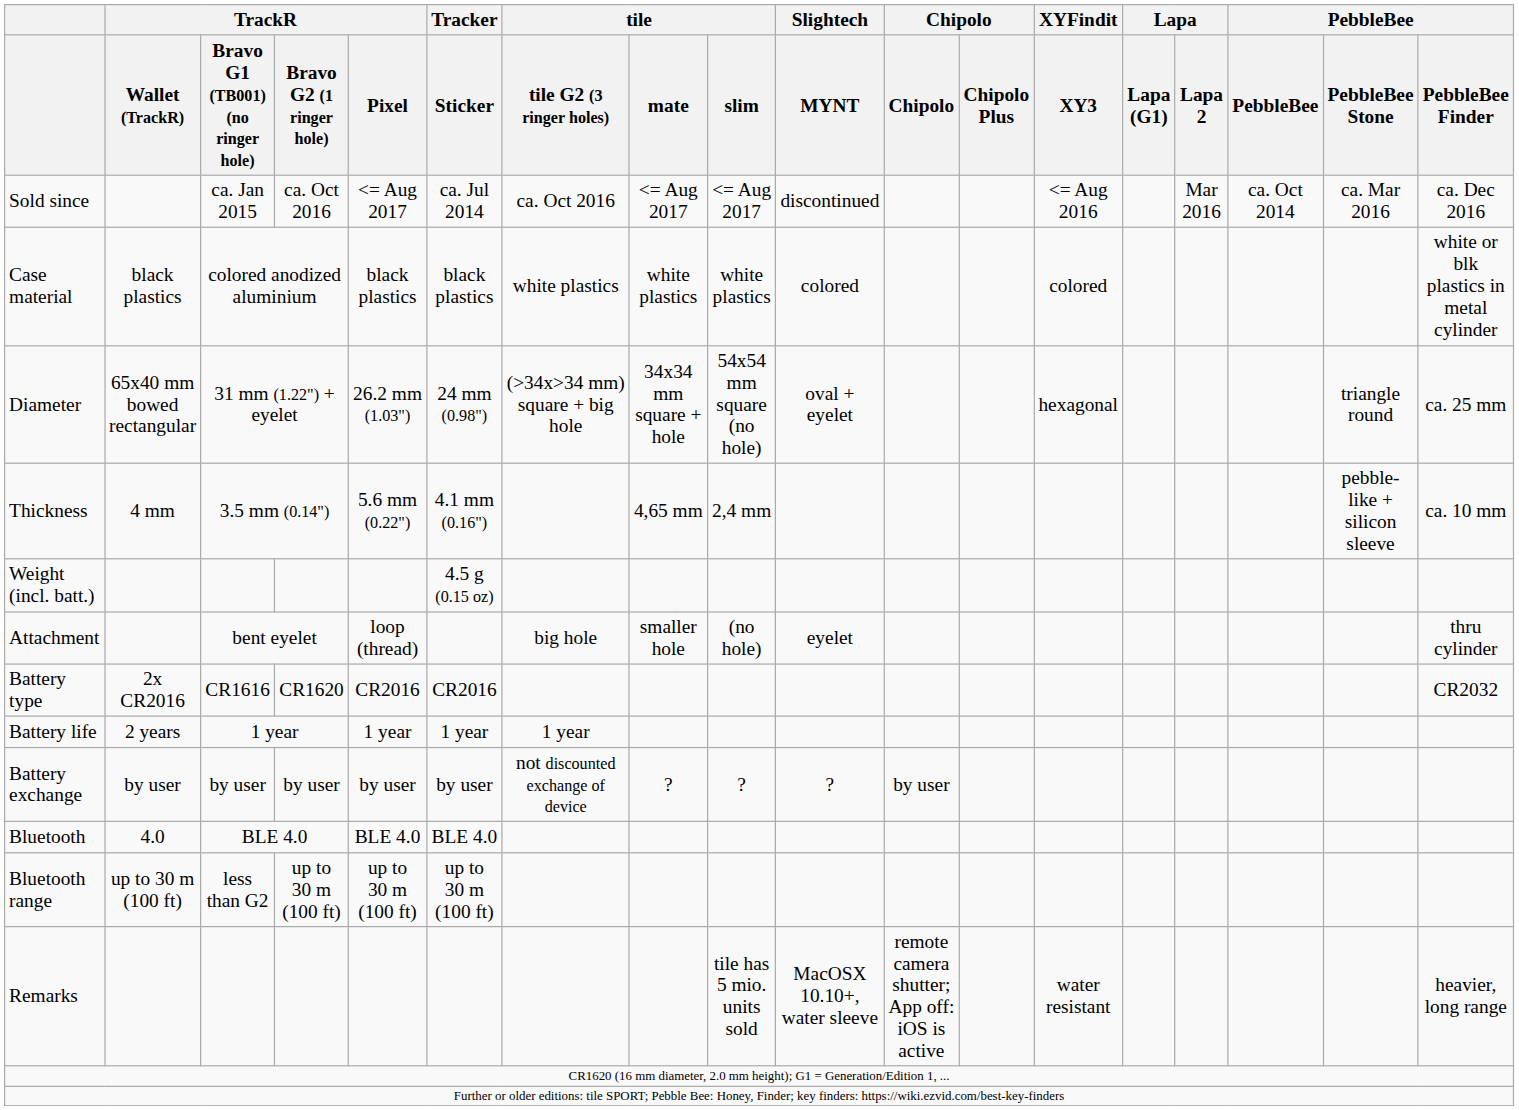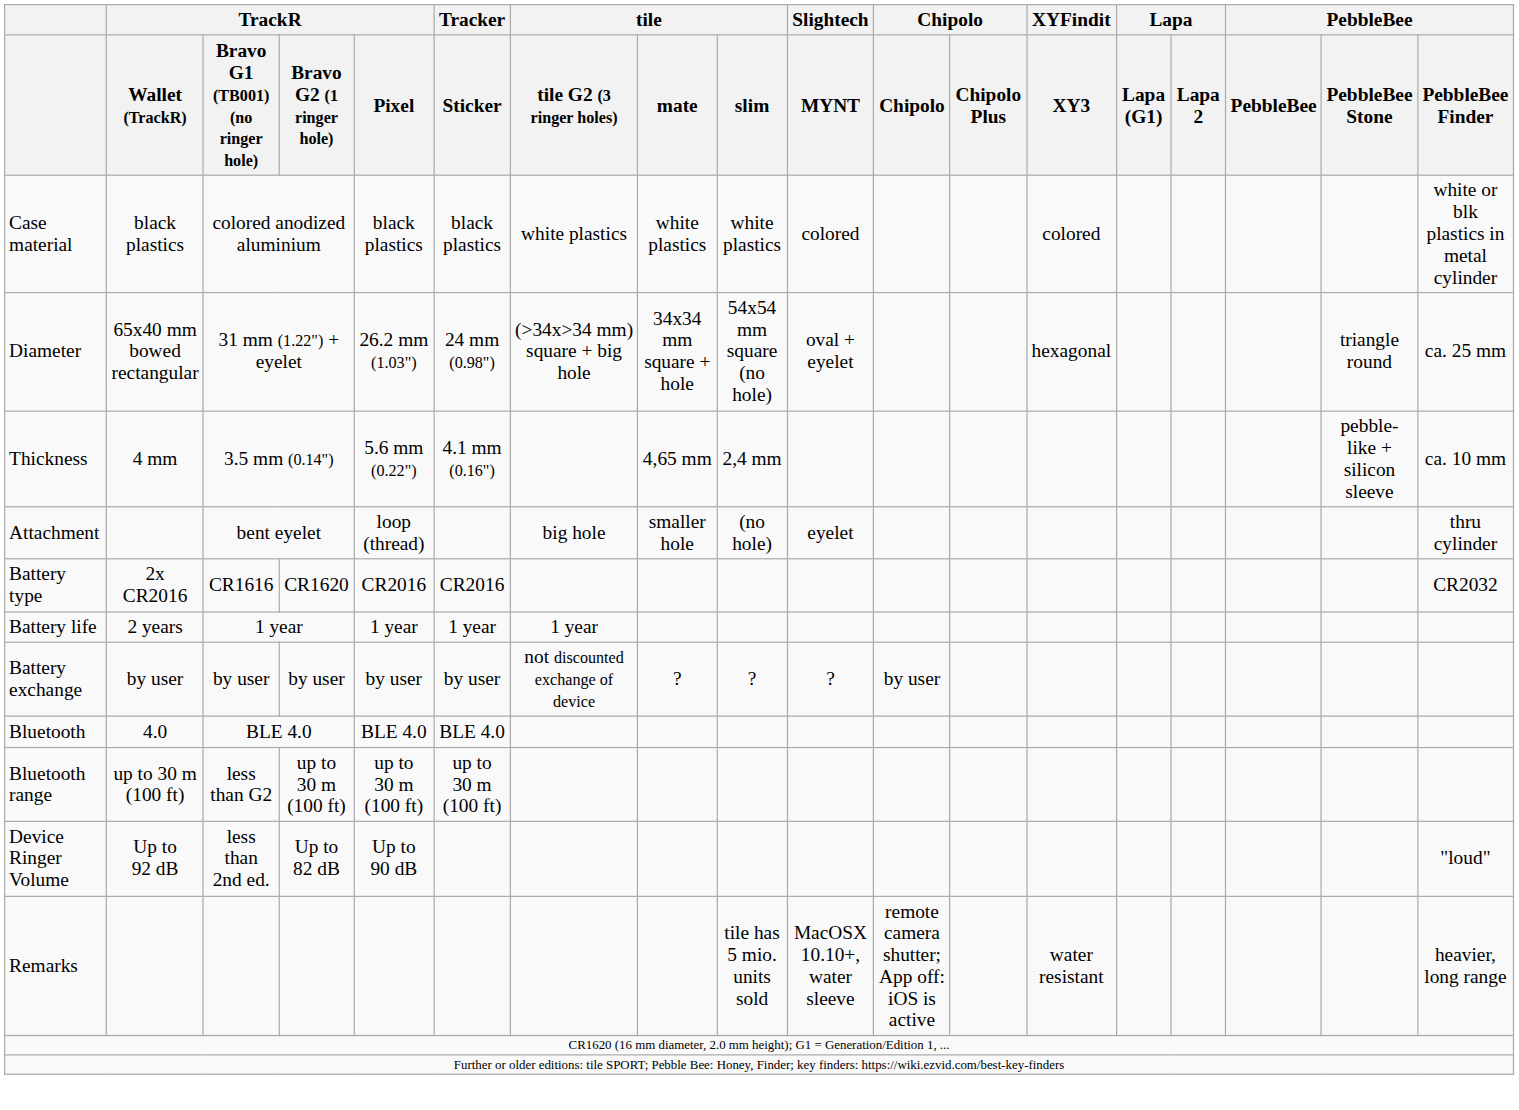- row: (49, 201)
- row: (52, 585)
+ row: (39, 858)
